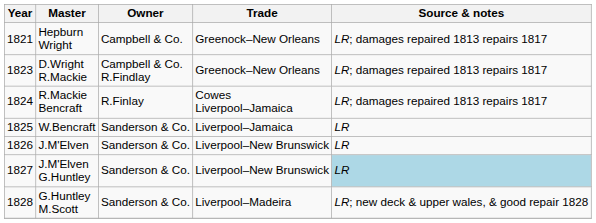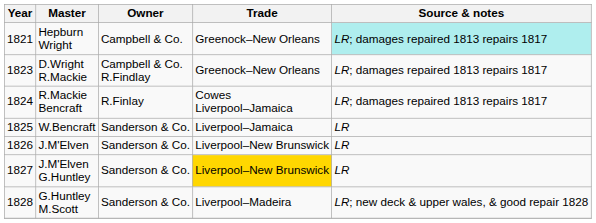(441, 38) no background -> (441, 38) paleturquoise background
(262, 170) no background -> (262, 170) gold background
(342, 170) lightblue background -> (342, 170) no background
